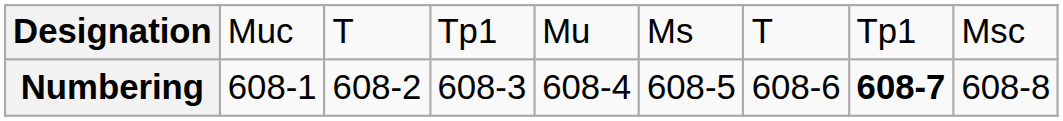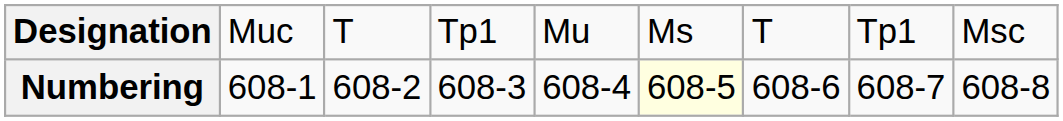(691, 87) no background -> (691, 87) lightyellow background
(901, 87) bold -> (901, 87) normal
